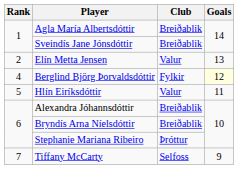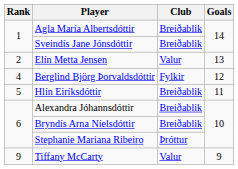(219, 76) lightyellow background -> (219, 76) no background
(170, 92) Valur -> (181, 92) Breiðablik
(18, 156) 7 -> (18, 156) 9
(174, 156) Selfoss -> (170, 156) Valur
